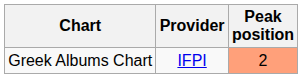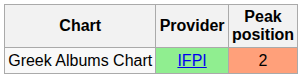(192, 60) no background -> (192, 60) lightgreen background
